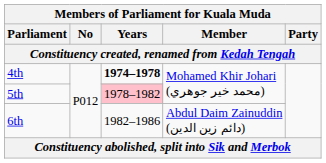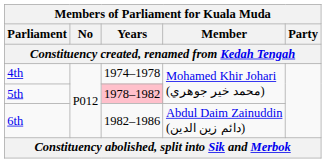(132, 73) bold -> (132, 73) normal
